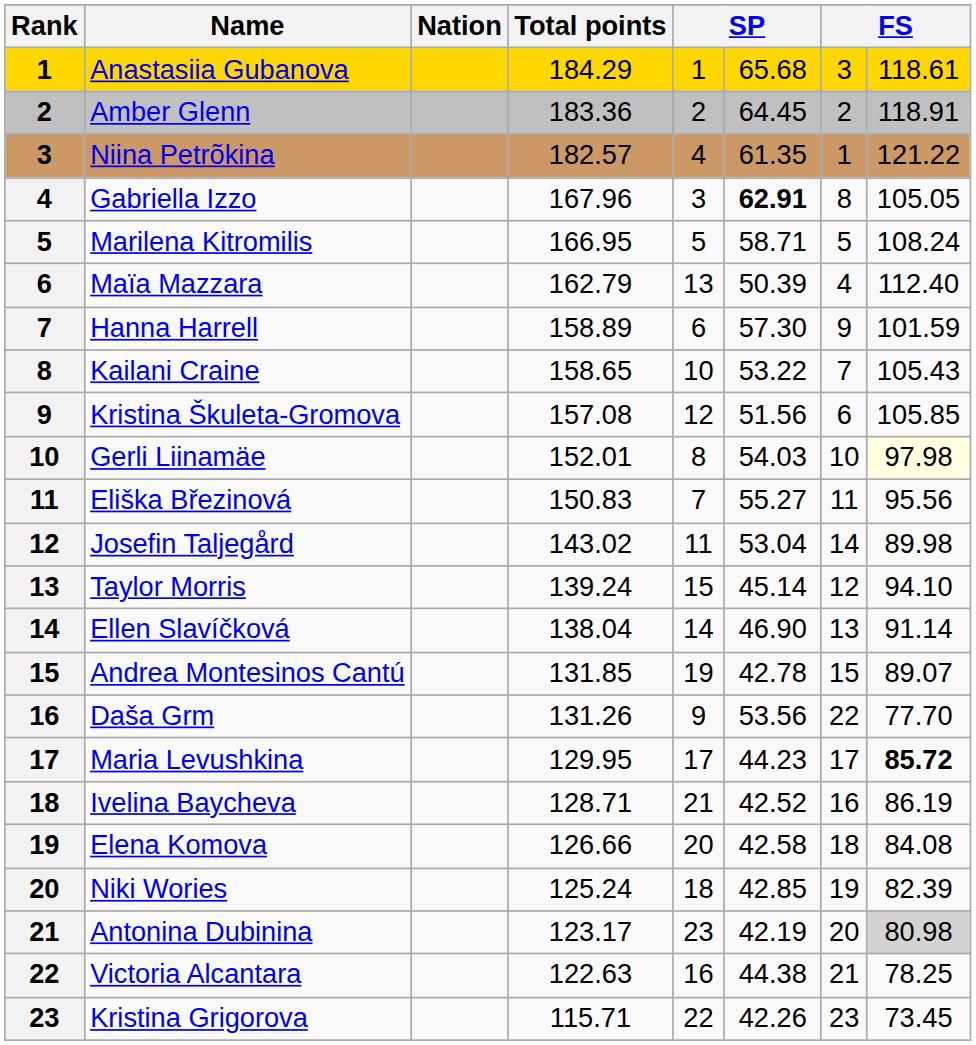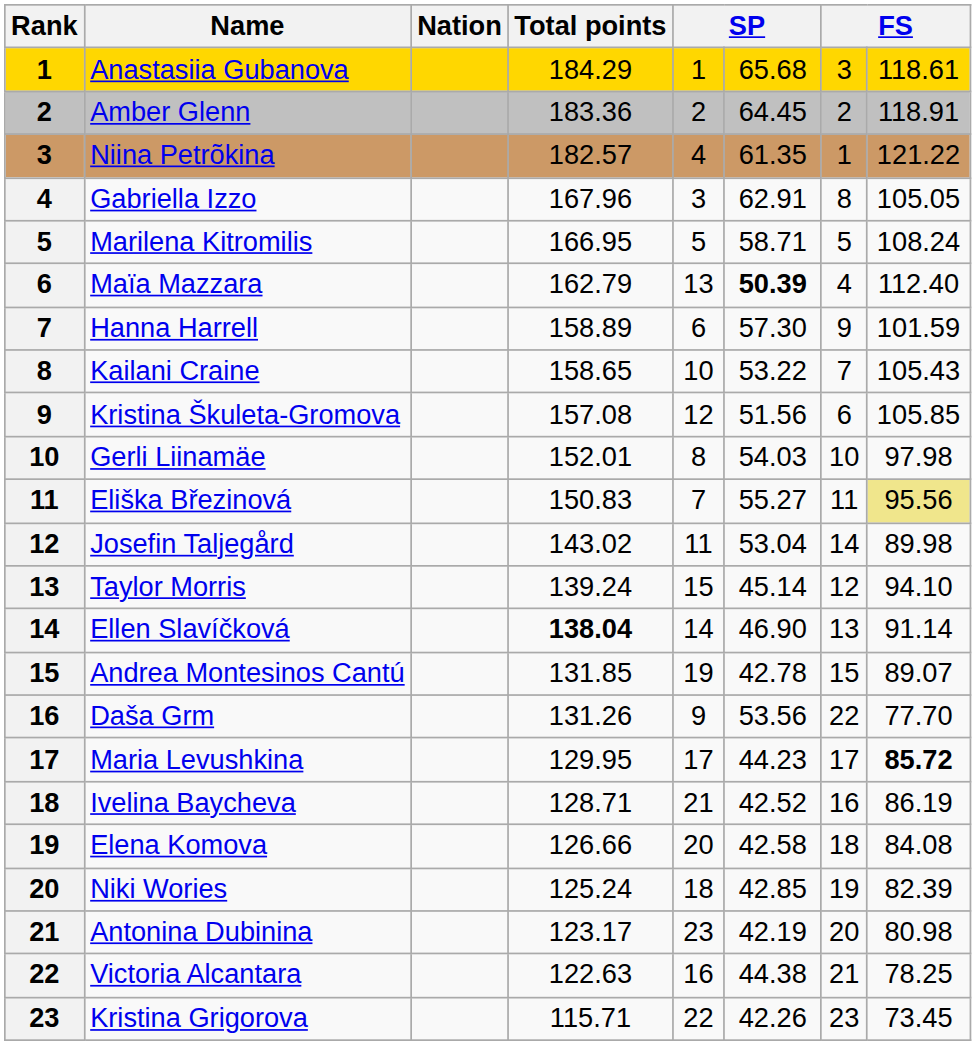(773, 198) bold -> (773, 198) normal
(773, 284) normal -> (773, 284) bold
(918, 457) lightyellow background -> (918, 457) no background
(918, 500) no background -> (918, 500) khaki background
(590, 629) normal -> (590, 629) bold
(918, 931) lightgrey background -> (918, 931) no background
